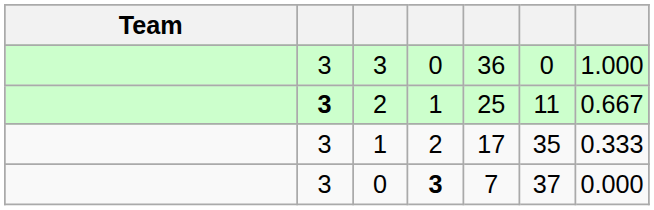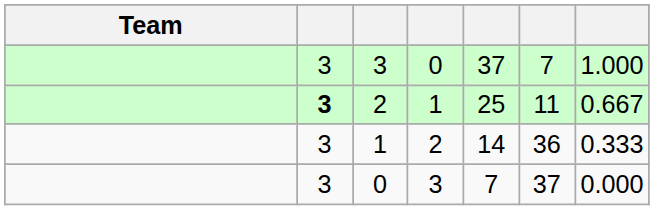(491, 65) 36 -> (491, 65) 37
(547, 65) 0 -> (547, 65) 7
(491, 145) 17 -> (491, 145) 14
(547, 145) 35 -> (547, 145) 36
(436, 184) bold -> (436, 184) normal
